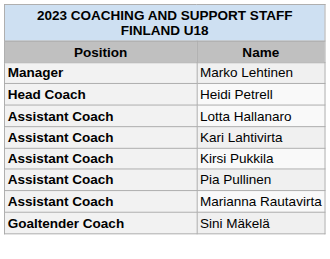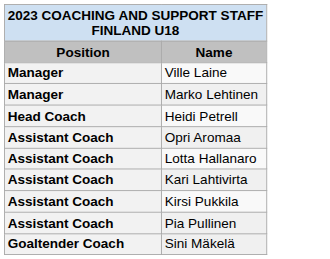+ row: (196, 73)
+ row: (203, 138)
- row: (261, 202)
